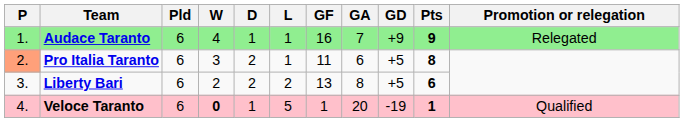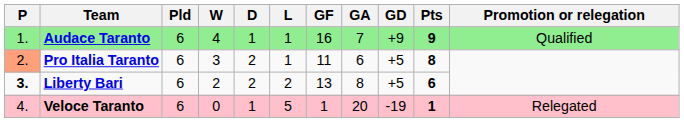(564, 38) Relegated -> (564, 38) Qualified
(22, 83) normal -> (22, 83) bold
(216, 106) bold -> (216, 106) normal
(564, 106) Qualified -> (564, 106) Relegated
